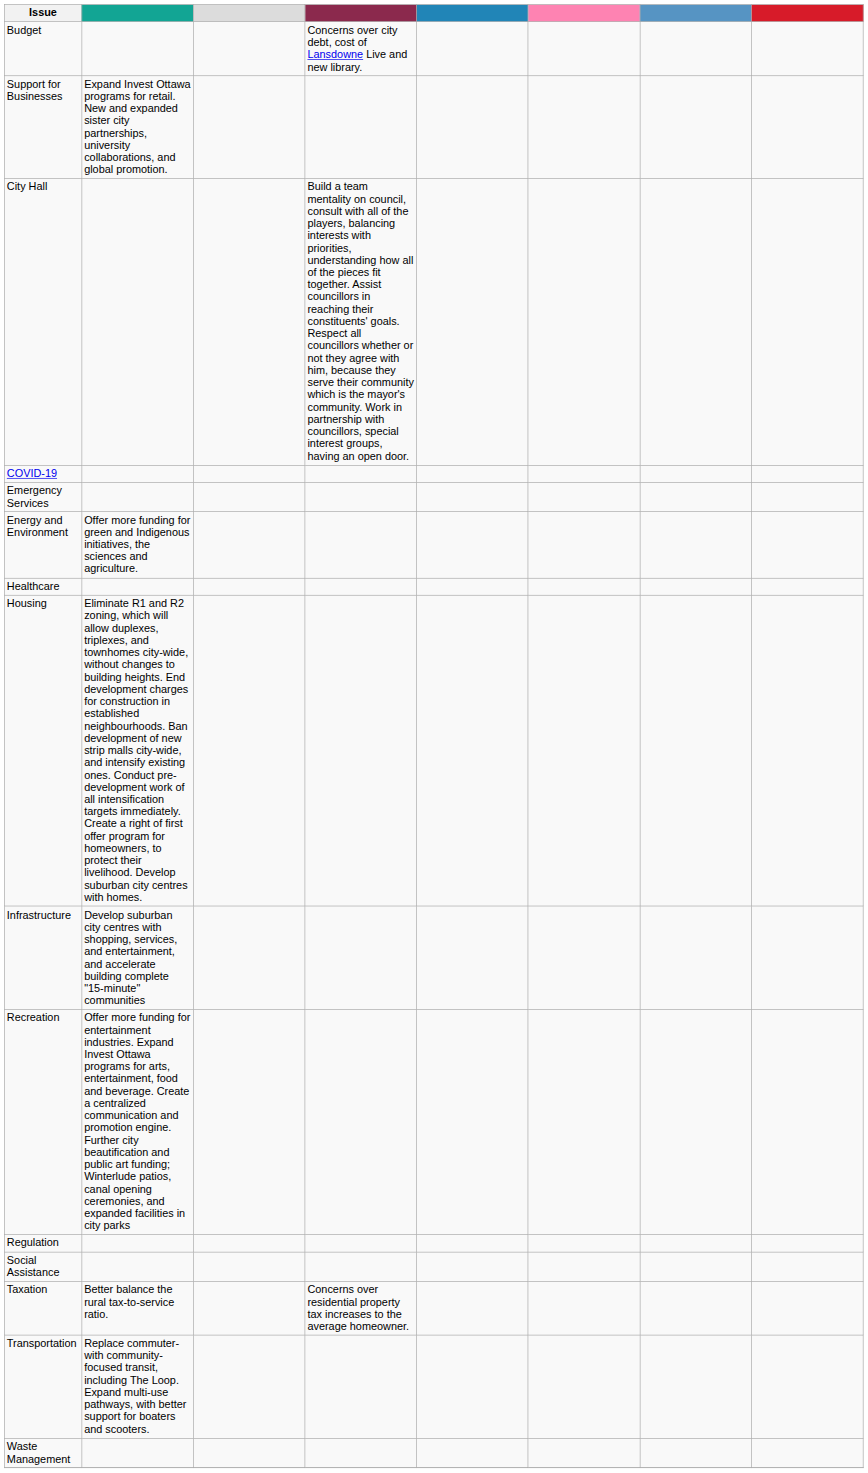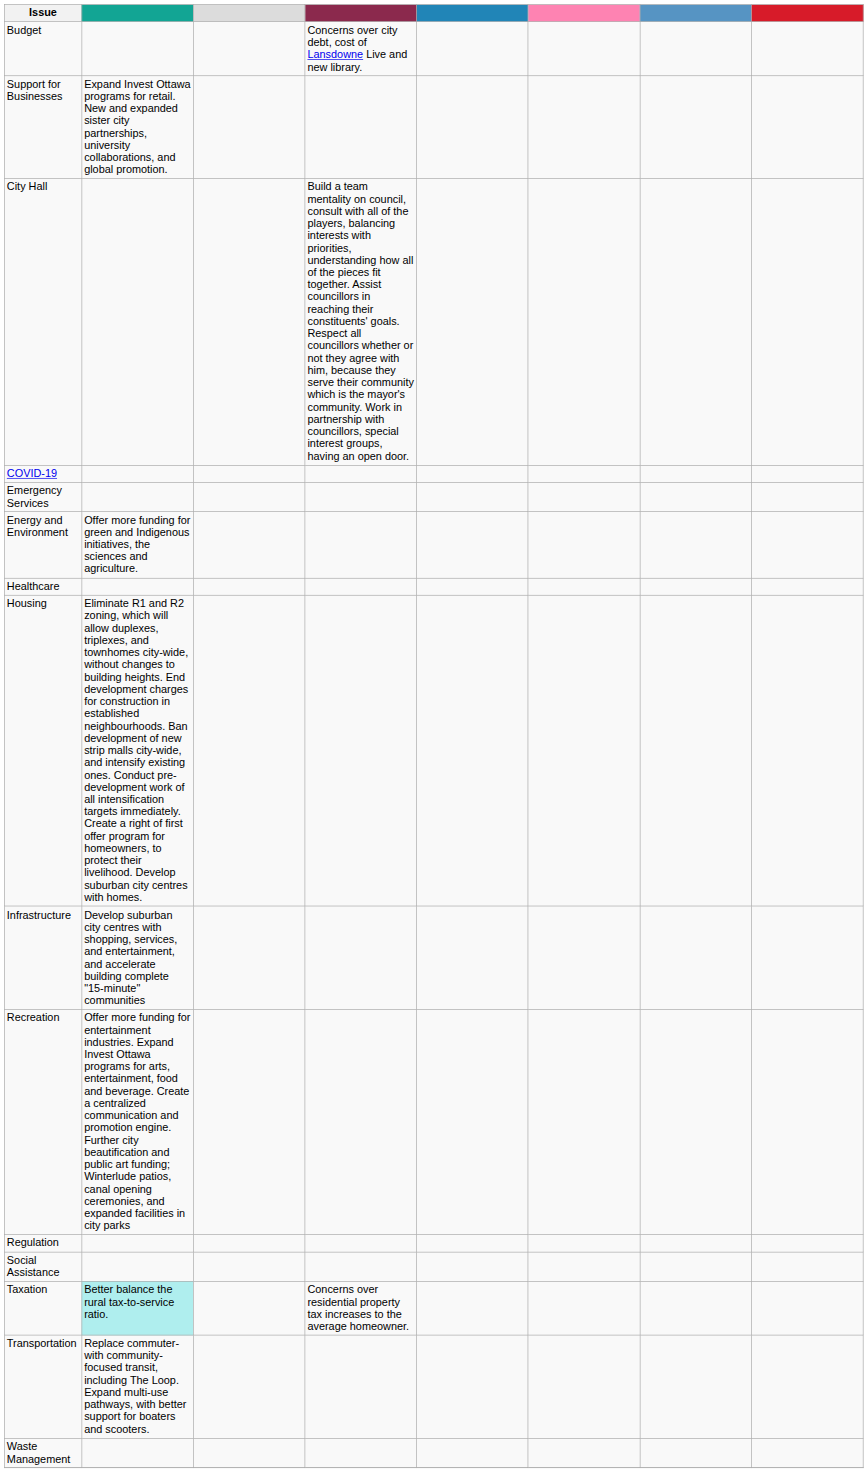(129, 1302) no background -> (129, 1302) paleturquoise background
